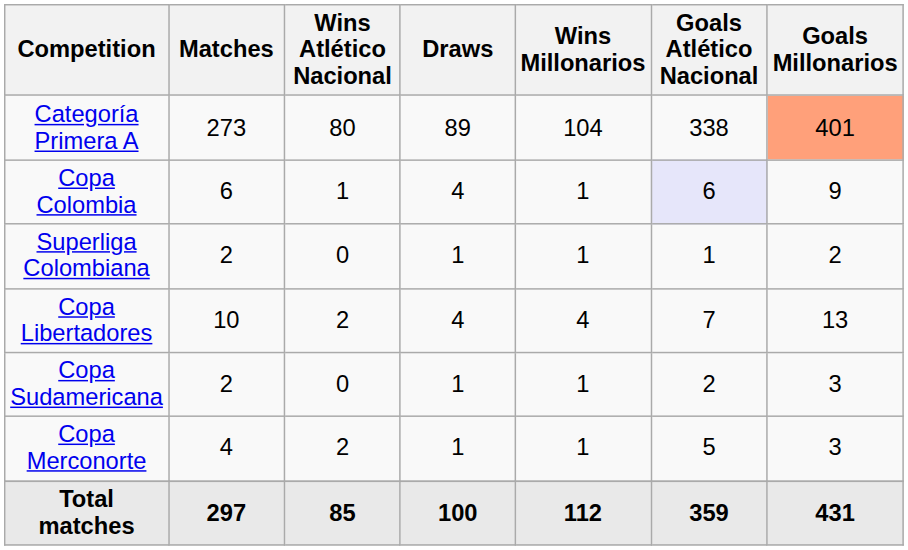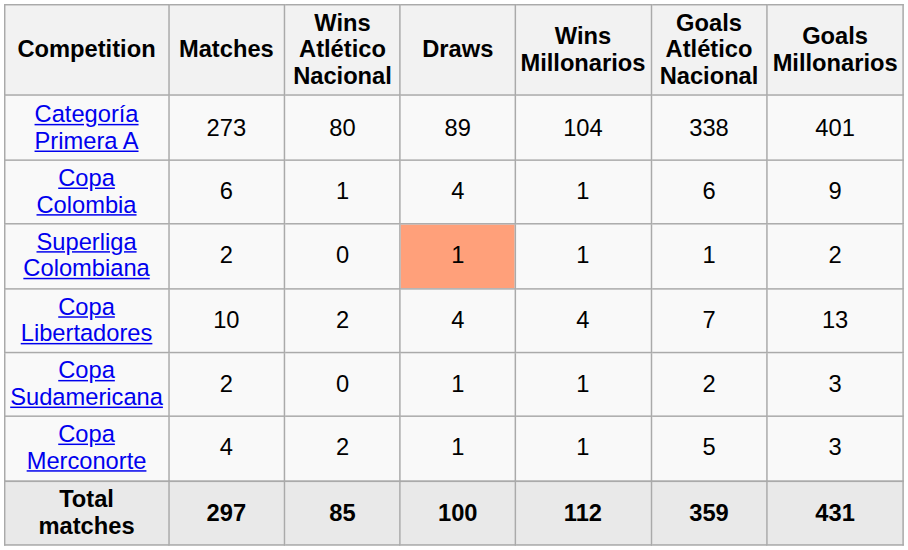(835, 127) lightsalmon background -> (835, 127) no background
(709, 191) lavender background -> (709, 191) no background
(458, 255) no background -> (458, 255) lightsalmon background
